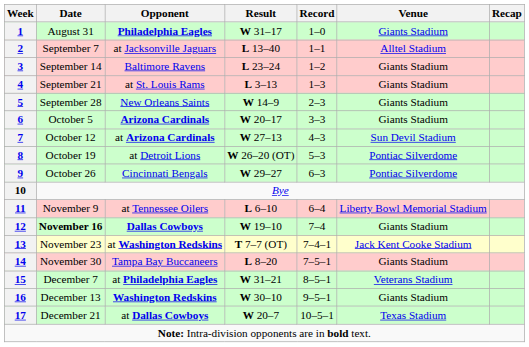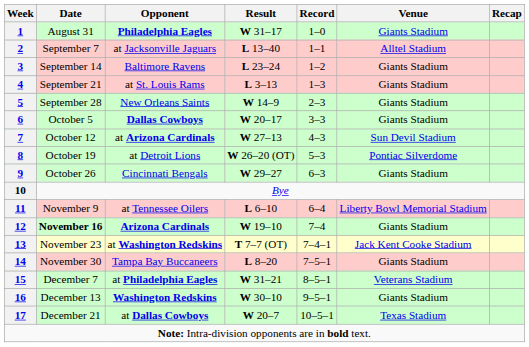(165, 119) Arizona Cardinals -> (165, 119) Dallas Cowboys
(413, 173) Pontiac Silverdome -> (413, 173) Giants Stadium
(165, 226) Dallas Cowboys -> (165, 226) Arizona Cardinals
